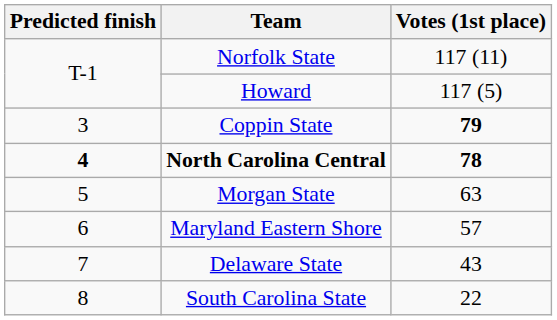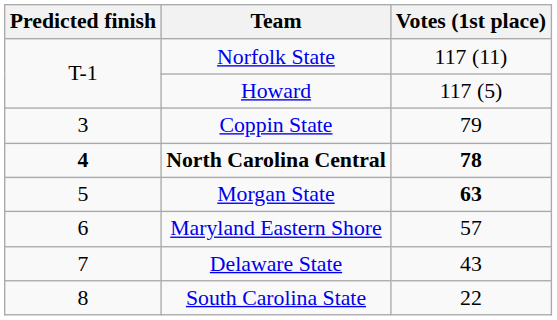(471, 125) bold -> (471, 125) normal
(471, 194) normal -> (471, 194) bold
